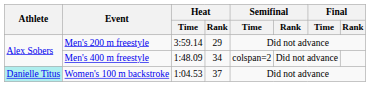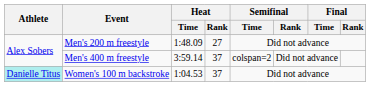(188, 43) 3:59.14 -> (188, 43) 1:48.09
(217, 43) 29 -> (217, 43) 27
(188, 58) 1:48.09 -> (188, 58) 3:59.14
(217, 58) 34 -> (217, 58) 37
